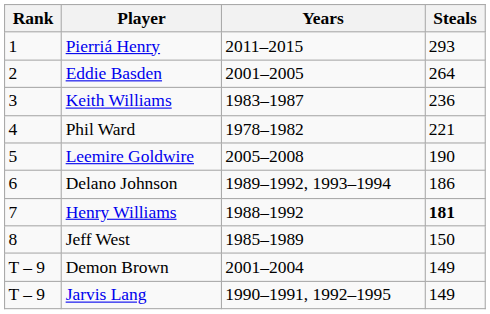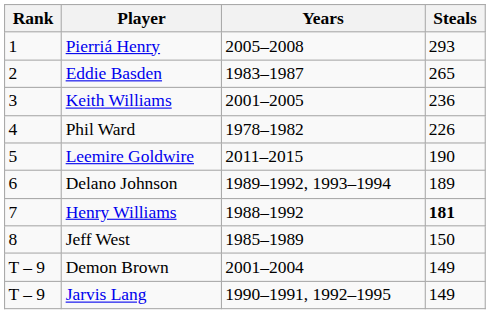(264, 45) 2011–2015 -> (265, 45) 2005–2008
(265, 73) 2001–2005 -> (265, 73) 1983–1987
(442, 73) 264 -> (442, 73) 265
(265, 101) 1983–1987 -> (265, 101) 2001–2005
(442, 128) 221 -> (442, 128) 226
(265, 156) 2005–2008 -> (264, 156) 2011–2015
(442, 184) 186 -> (442, 184) 189
